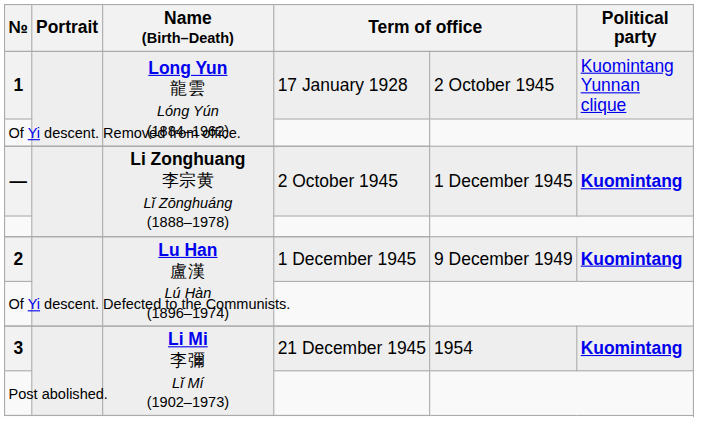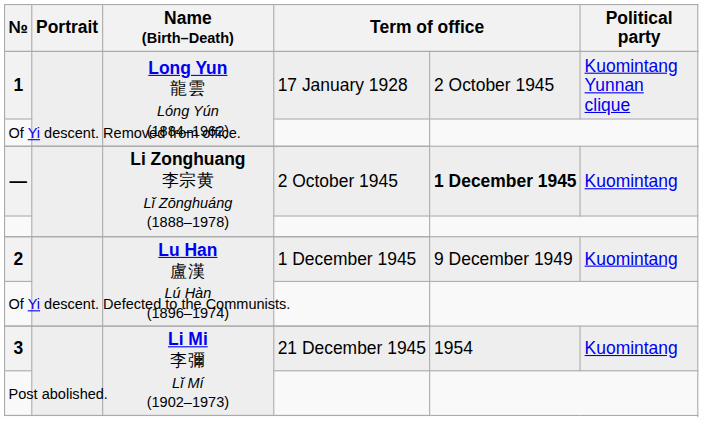(503, 181) normal -> (505, 181) bold
(632, 181) bold -> (631, 181) normal
(632, 258) bold -> (631, 258) normal
(632, 348) bold -> (631, 348) normal
